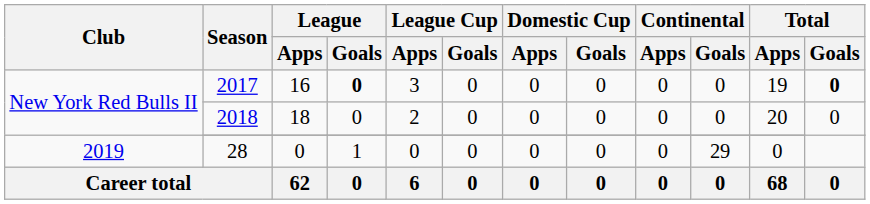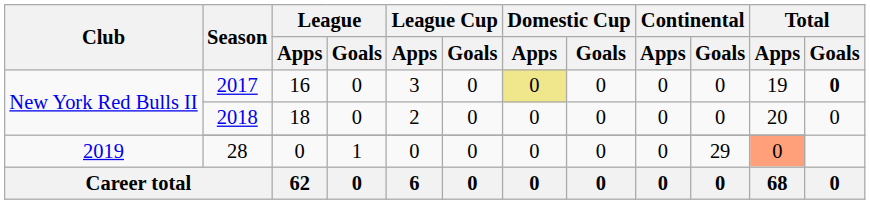(357, 85) bold -> (357, 85) normal
(534, 85) no background -> (534, 85) khaki background
(777, 150) no background -> (777, 150) lightsalmon background
